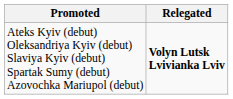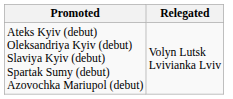(187, 58) bold -> (185, 58) normal
